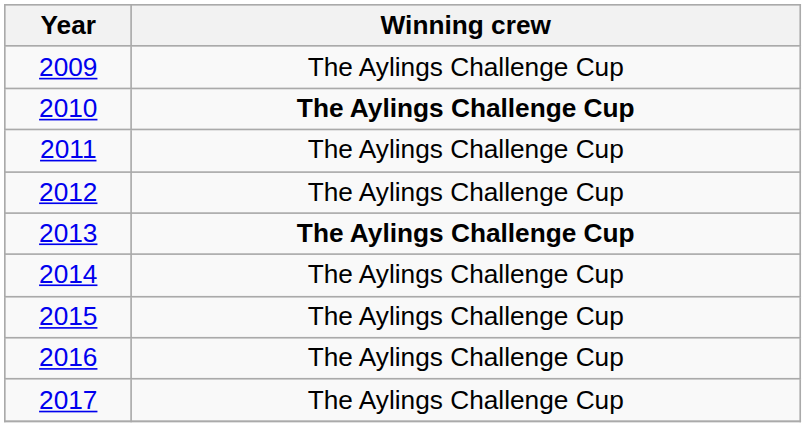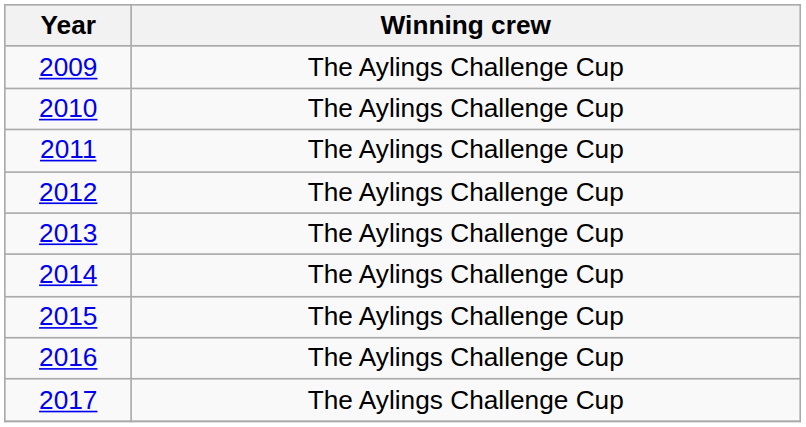(466, 108) bold -> (466, 108) normal
(466, 233) bold -> (466, 233) normal
